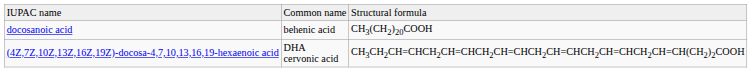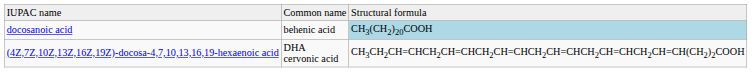(392, 30) no background -> (392, 30) lightblue background
